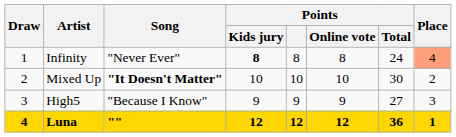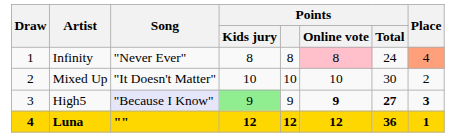(256, 57) bold -> (250, 57) normal
(342, 57) no background -> (336, 57) pink background
(165, 79) bold -> (165, 79) normal
(157, 100) no background -> (164, 100) lavender background
(256, 100) no background -> (250, 100) lightgreen background
(342, 100) normal -> (336, 100) bold
(396, 100) normal -> (390, 100) bold
(432, 100) normal -> (426, 100) bold
